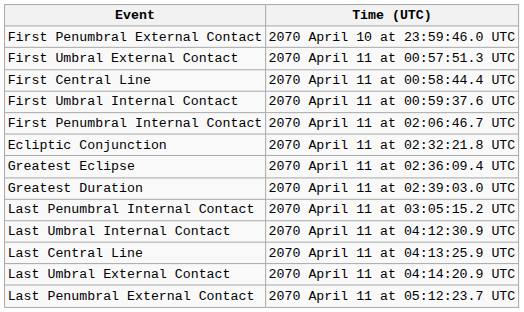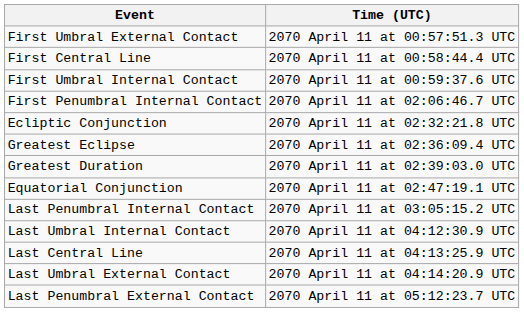- row: (135, 37)
+ row: (95, 188)
